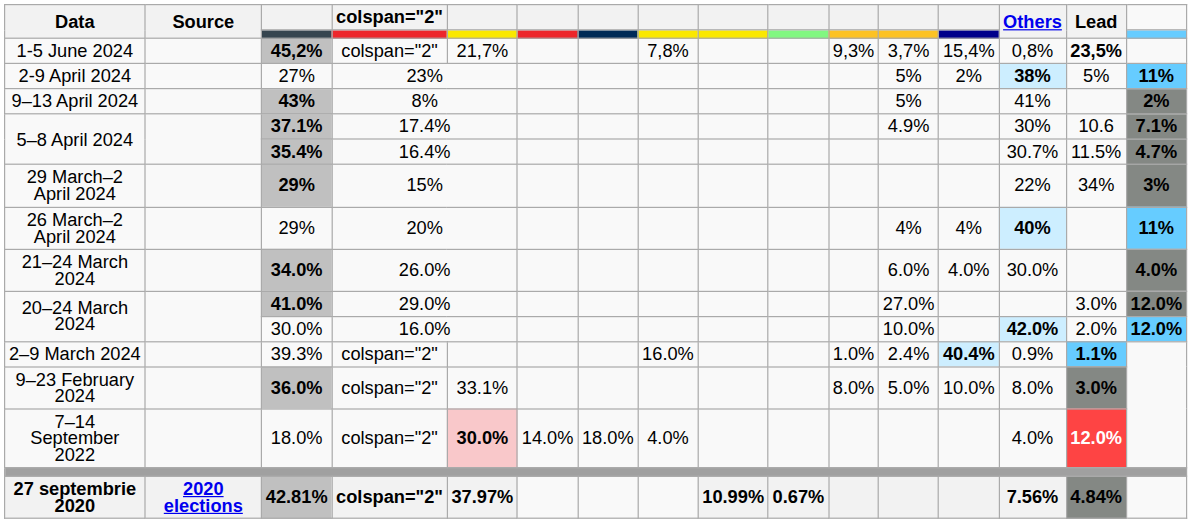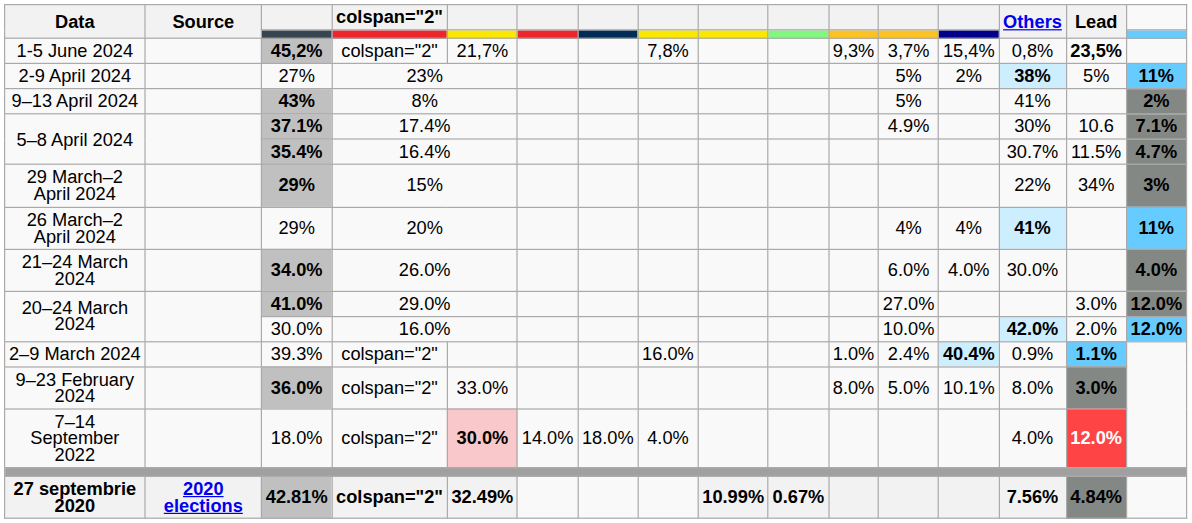(1032, 227) 40% -> (1032, 227) 41%
(482, 387) 33.1% -> (482, 387) 33.0%
(969, 387) 10.0% -> (969, 387) 10.1%
(482, 497) 37.97% -> (482, 497) 32.49%
